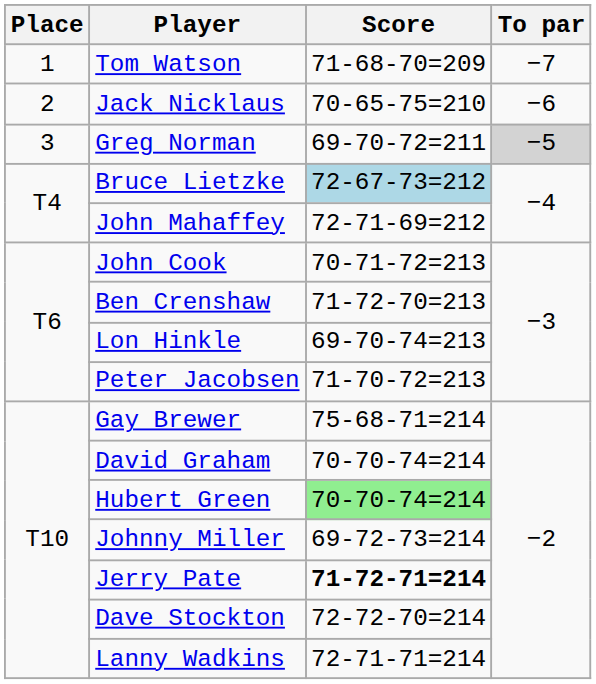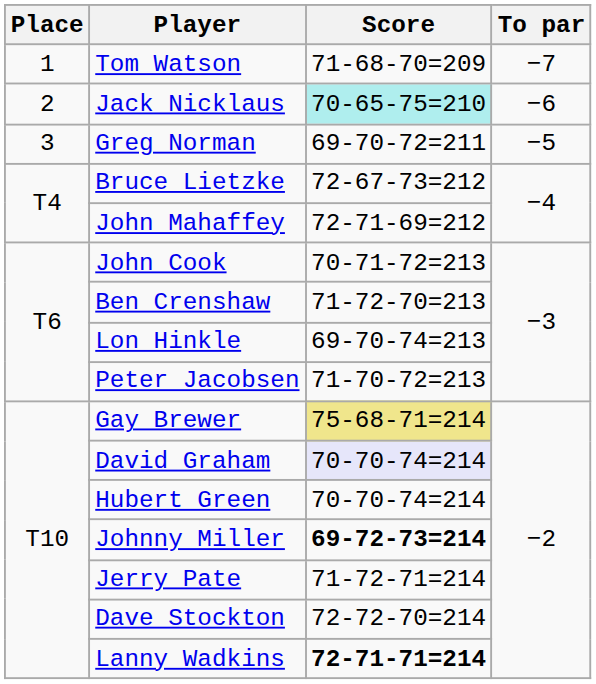(399, 104) no background -> (399, 104) paleturquoise background
(541, 144) lightgrey background -> (541, 144) no background
(399, 183) lightblue background -> (399, 183) no background
(399, 421) no background -> (399, 421) khaki background
(399, 461) no background -> (399, 461) lavender background
(399, 500) lightgreen background -> (399, 500) no background
(399, 540) normal -> (399, 540) bold
(399, 579) bold -> (399, 579) normal
(399, 659) normal -> (399, 659) bold
